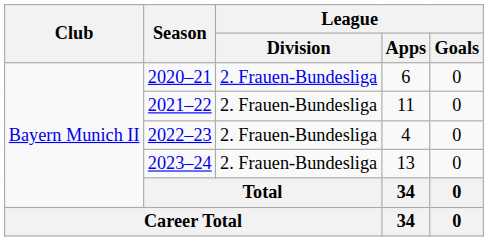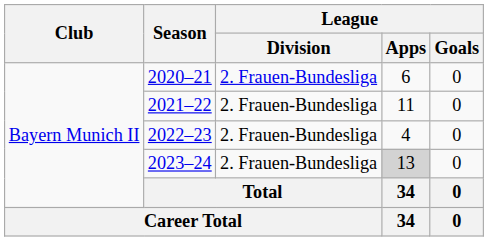(406, 163) no background -> (406, 163) lightgrey background
